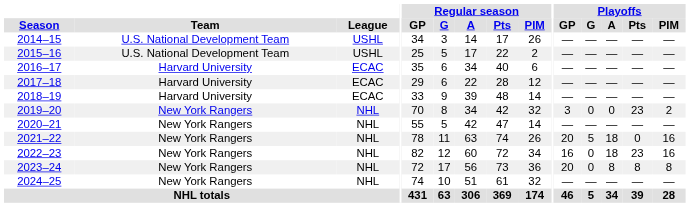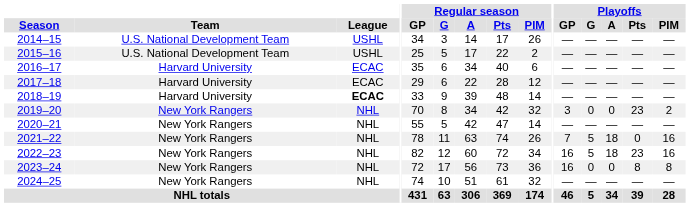(368, 96) normal -> (368, 96) bold
(567, 139) 20 -> (567, 139) 7
(591, 153) 0 -> (591, 153) 5
(567, 167) 20 -> (567, 167) 16
(612, 167) 8 -> (612, 167) 0
